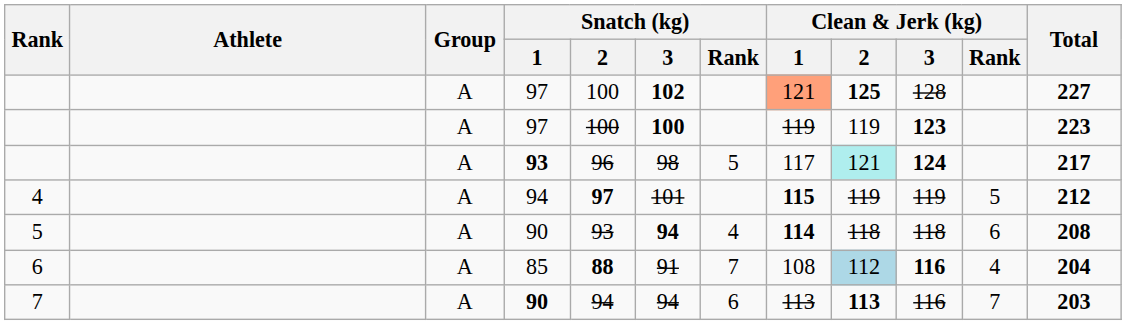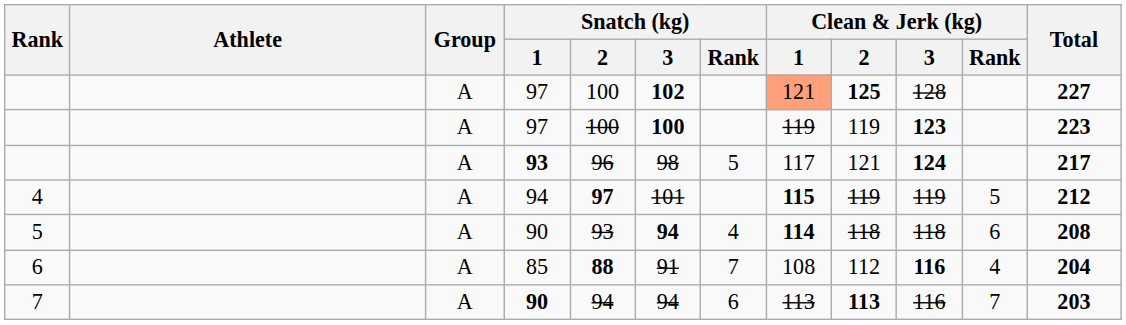(864, 162) paleturquoise background -> (864, 162) no background
(864, 267) lightblue background -> (864, 267) no background
